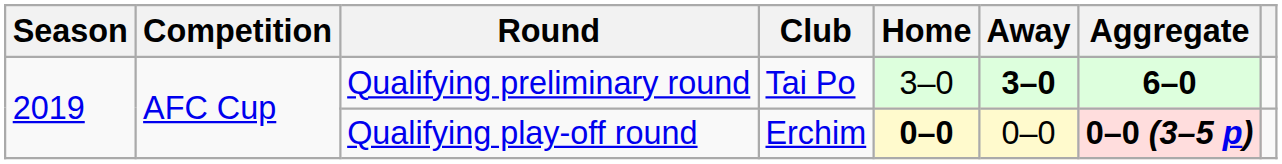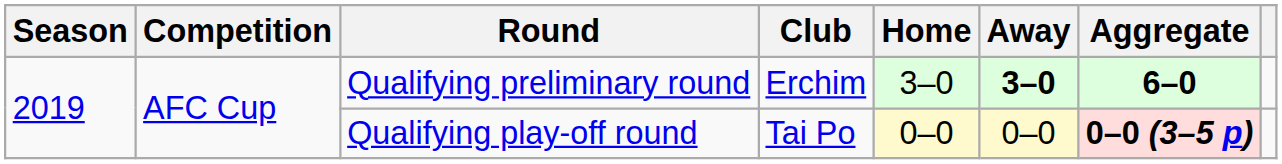(810, 82) Tai Po -> (816, 82) Erchim
(816, 133) Erchim -> (810, 133) Tai Po
(926, 133) bold -> (926, 133) normal
